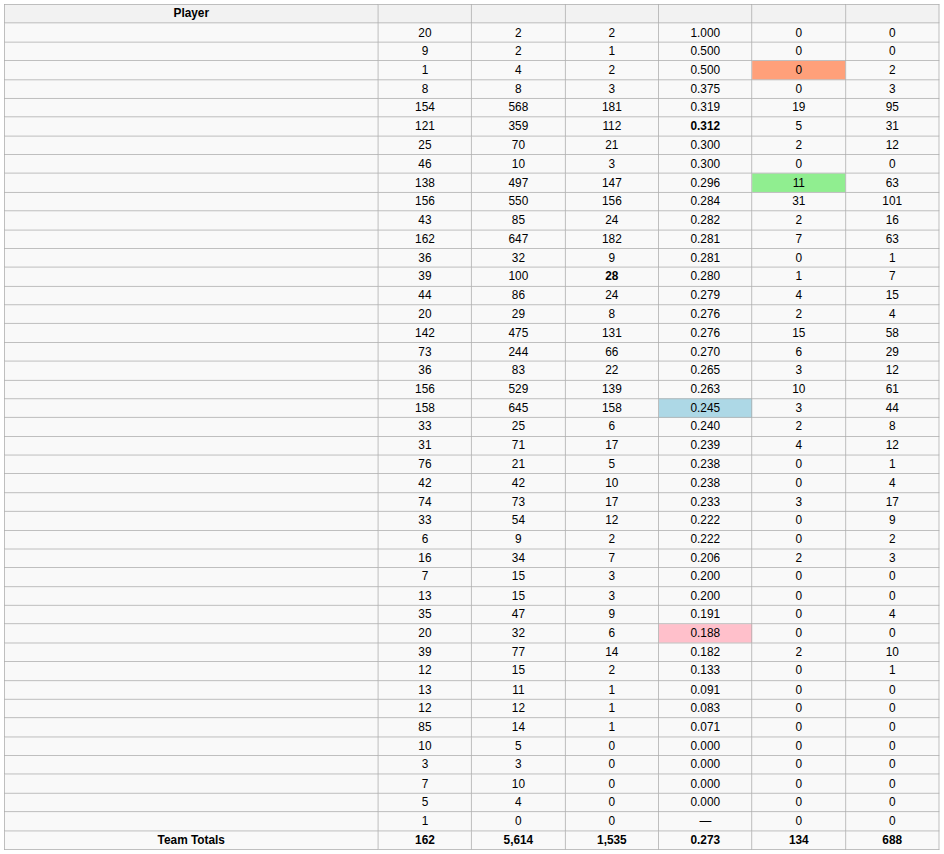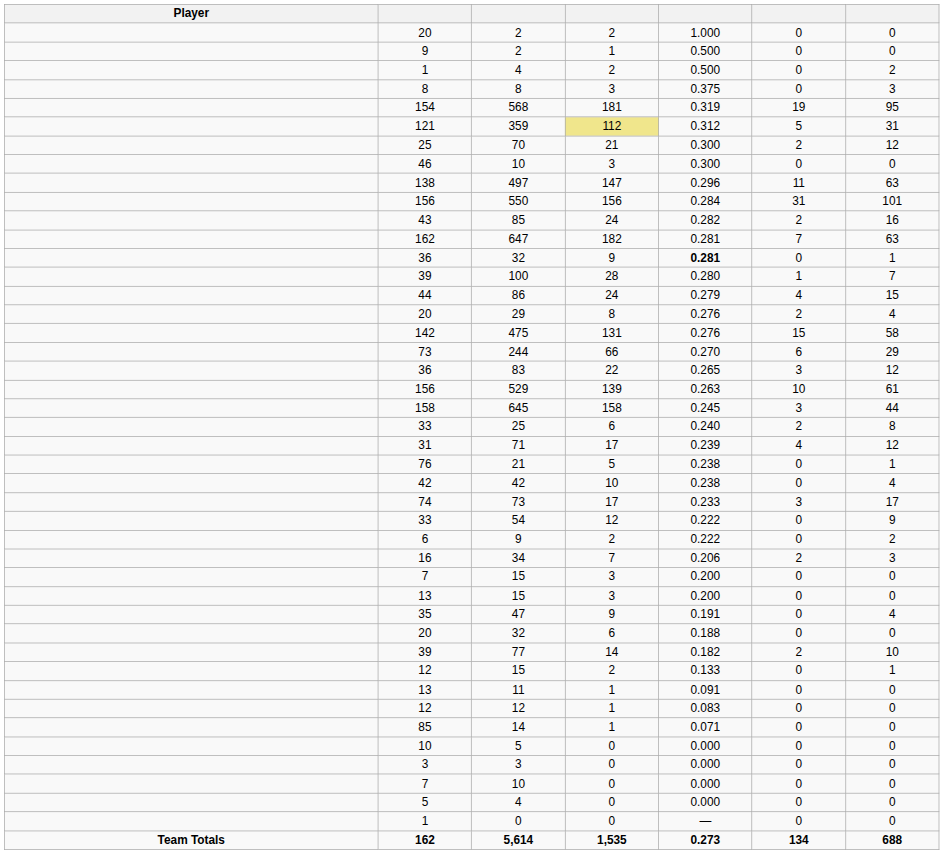(799, 70) lightsalmon background -> (799, 70) no background
(612, 126) no background -> (612, 126) khaki background
(705, 126) bold -> (705, 126) normal
(799, 182) lightgreen background -> (799, 182) no background
(705, 257) normal -> (705, 257) bold
(612, 276) bold -> (612, 276) normal
(705, 408) lightblue background -> (705, 408) no background
(705, 633) pink background -> (705, 633) no background
